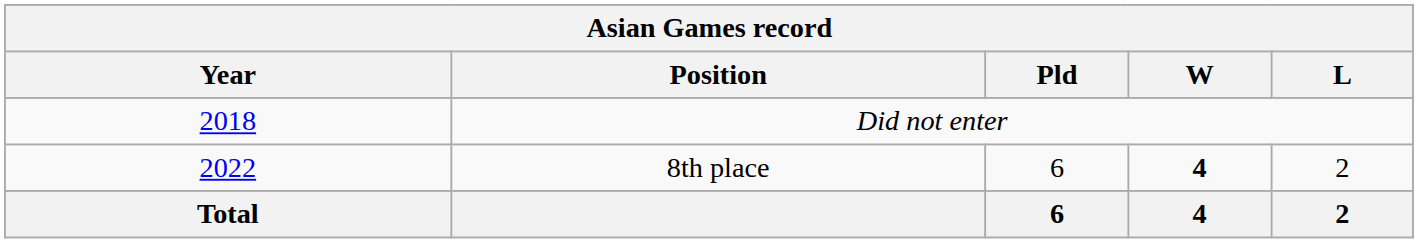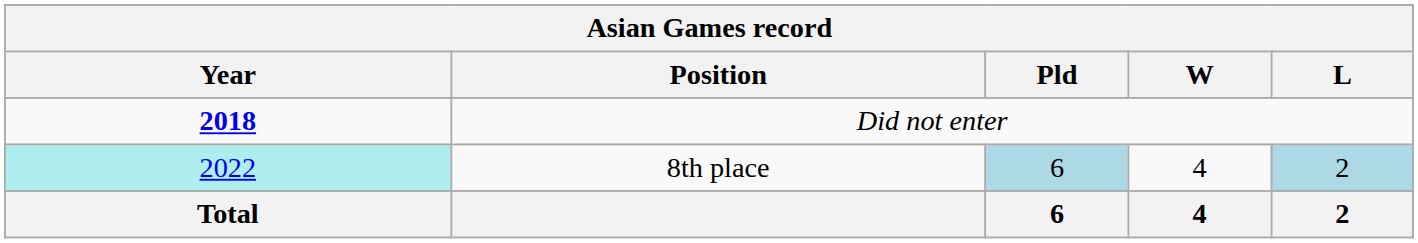(228, 121) normal -> (228, 121) bold
(228, 167) no background -> (228, 167) paleturquoise background
(1057, 167) no background -> (1057, 167) lightblue background
(1200, 167) bold -> (1200, 167) normal
(1342, 167) no background -> (1342, 167) lightblue background
